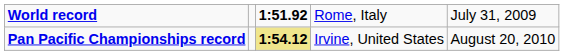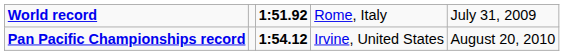(283, 38) khaki background -> (283, 38) no background
